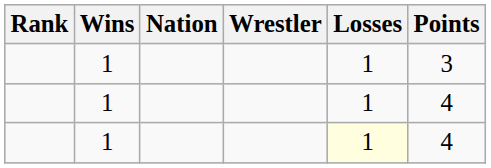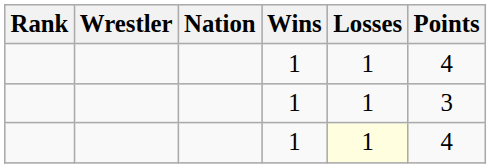columns swapped: (275, 24) <-> (107, 24)
(447, 63) 3 -> (447, 63) 4
(447, 102) 4 -> (447, 102) 3
